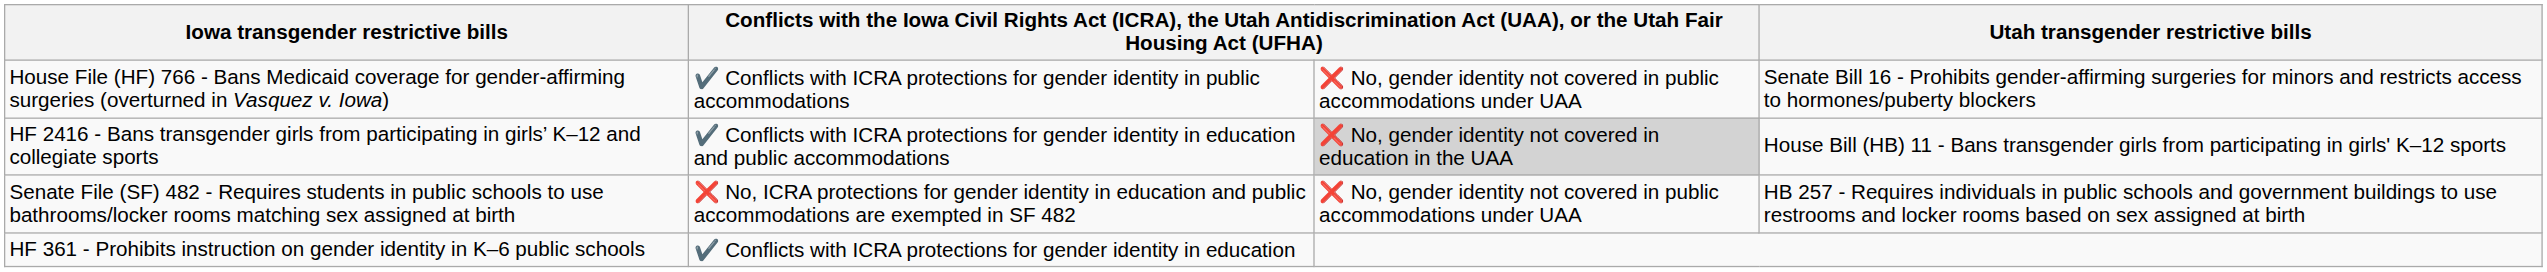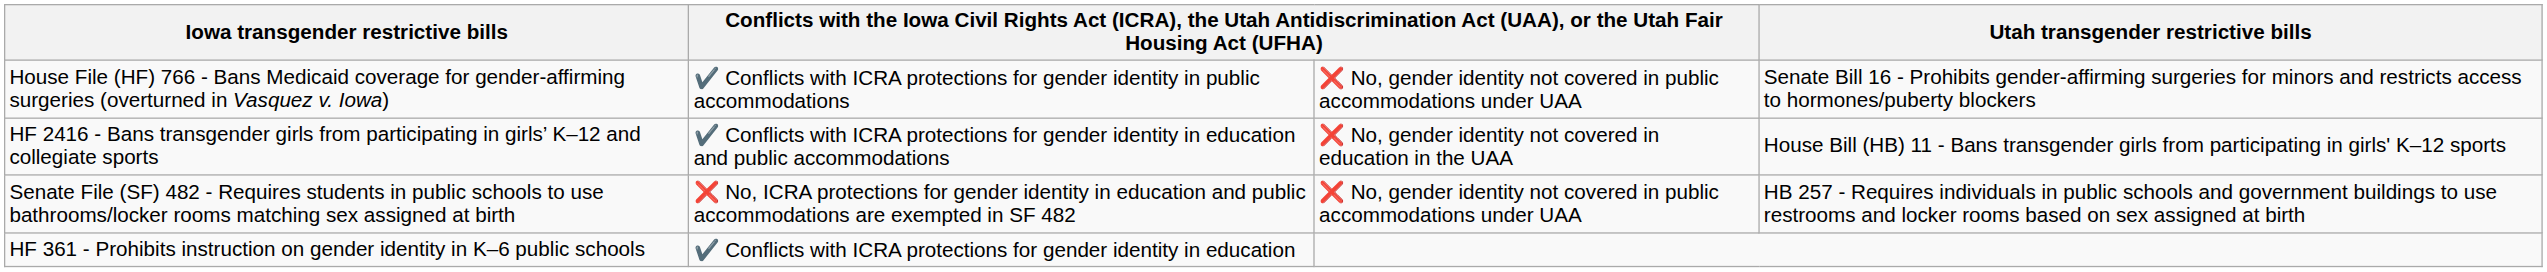(1489, 146) lightgrey background -> (1489, 146) no background
